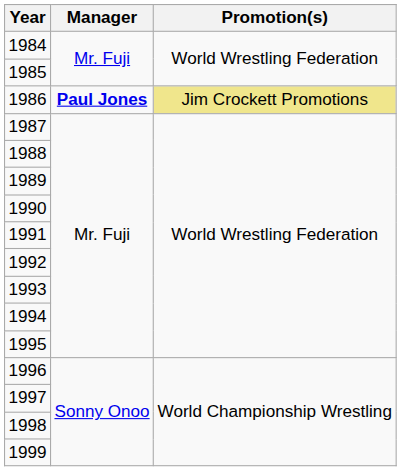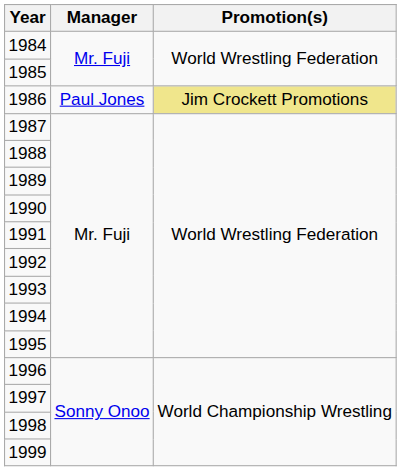(102, 99) bold -> (102, 99) normal
